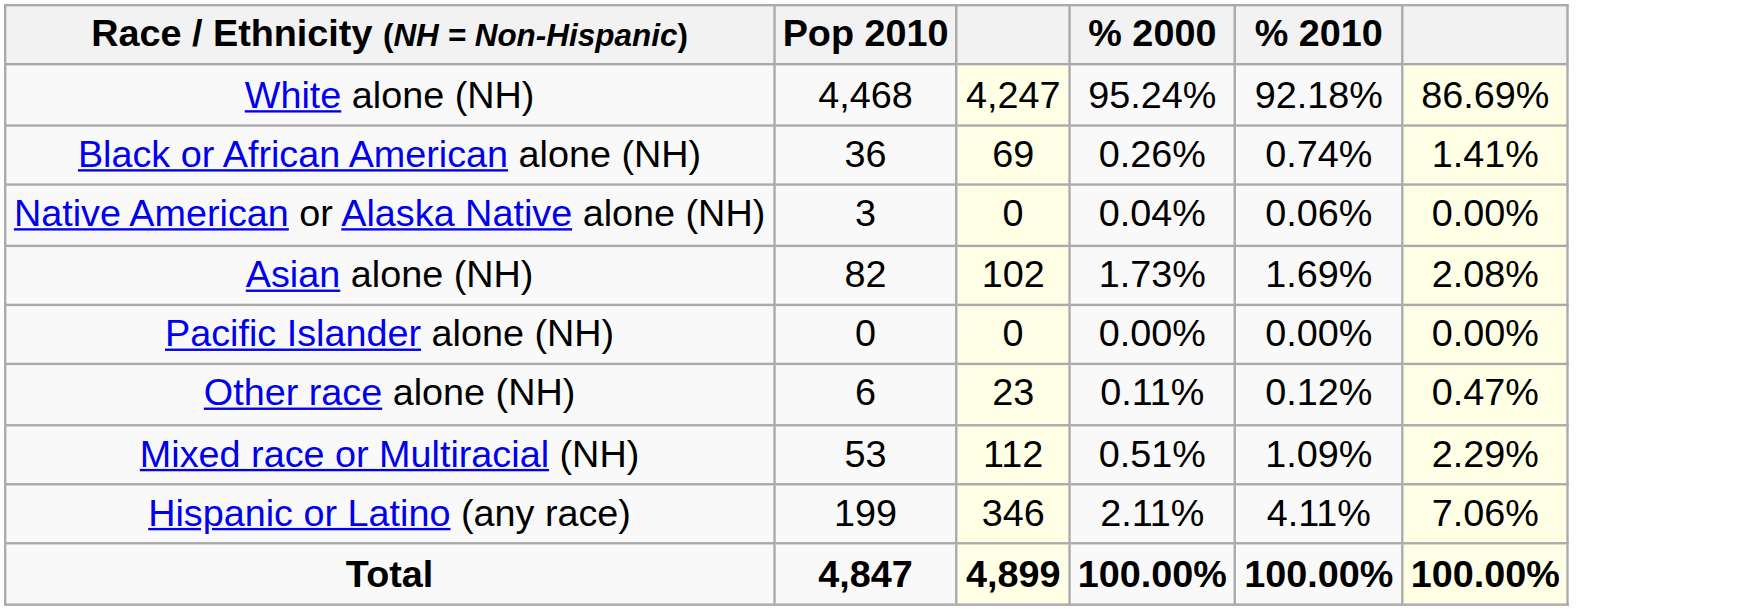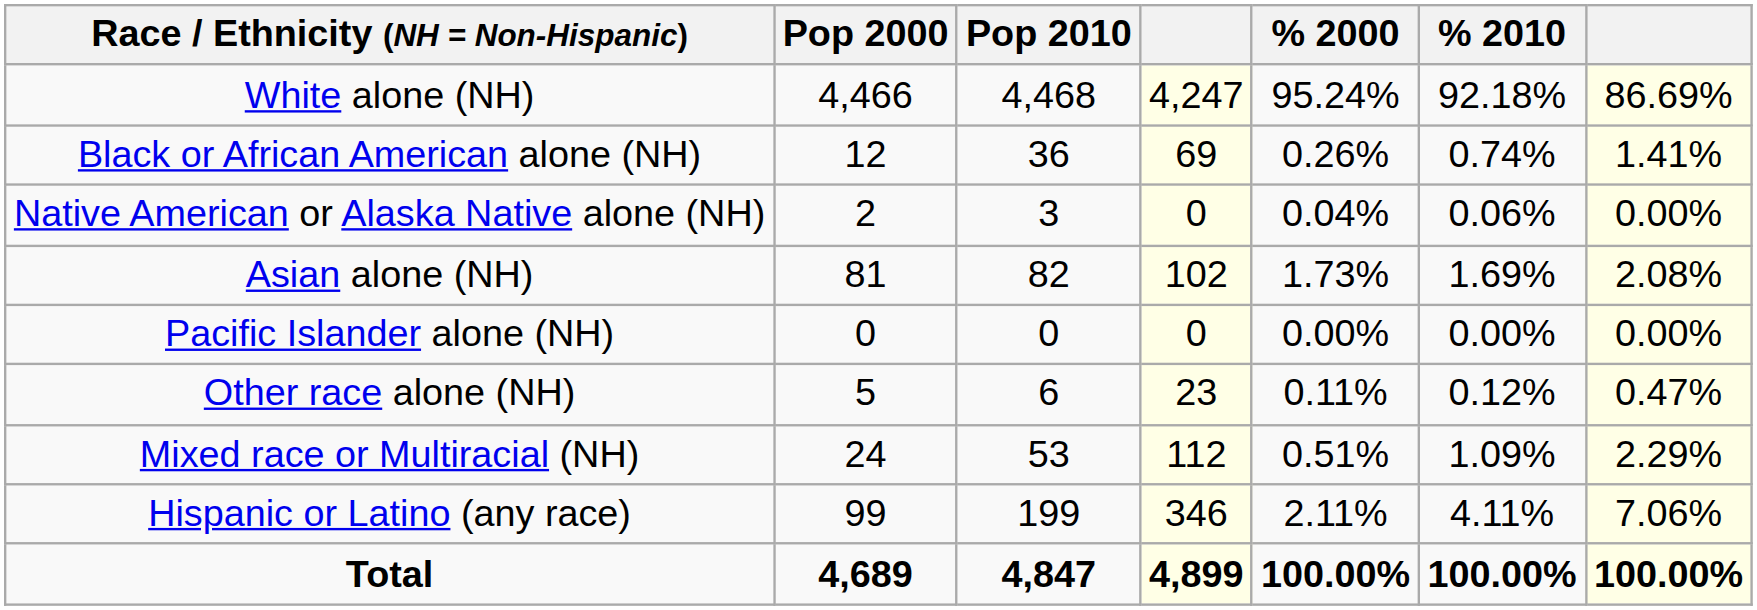+ column: (866, 34)
